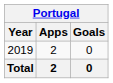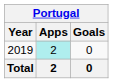(53, 50) no background -> (53, 50) paleturquoise background
